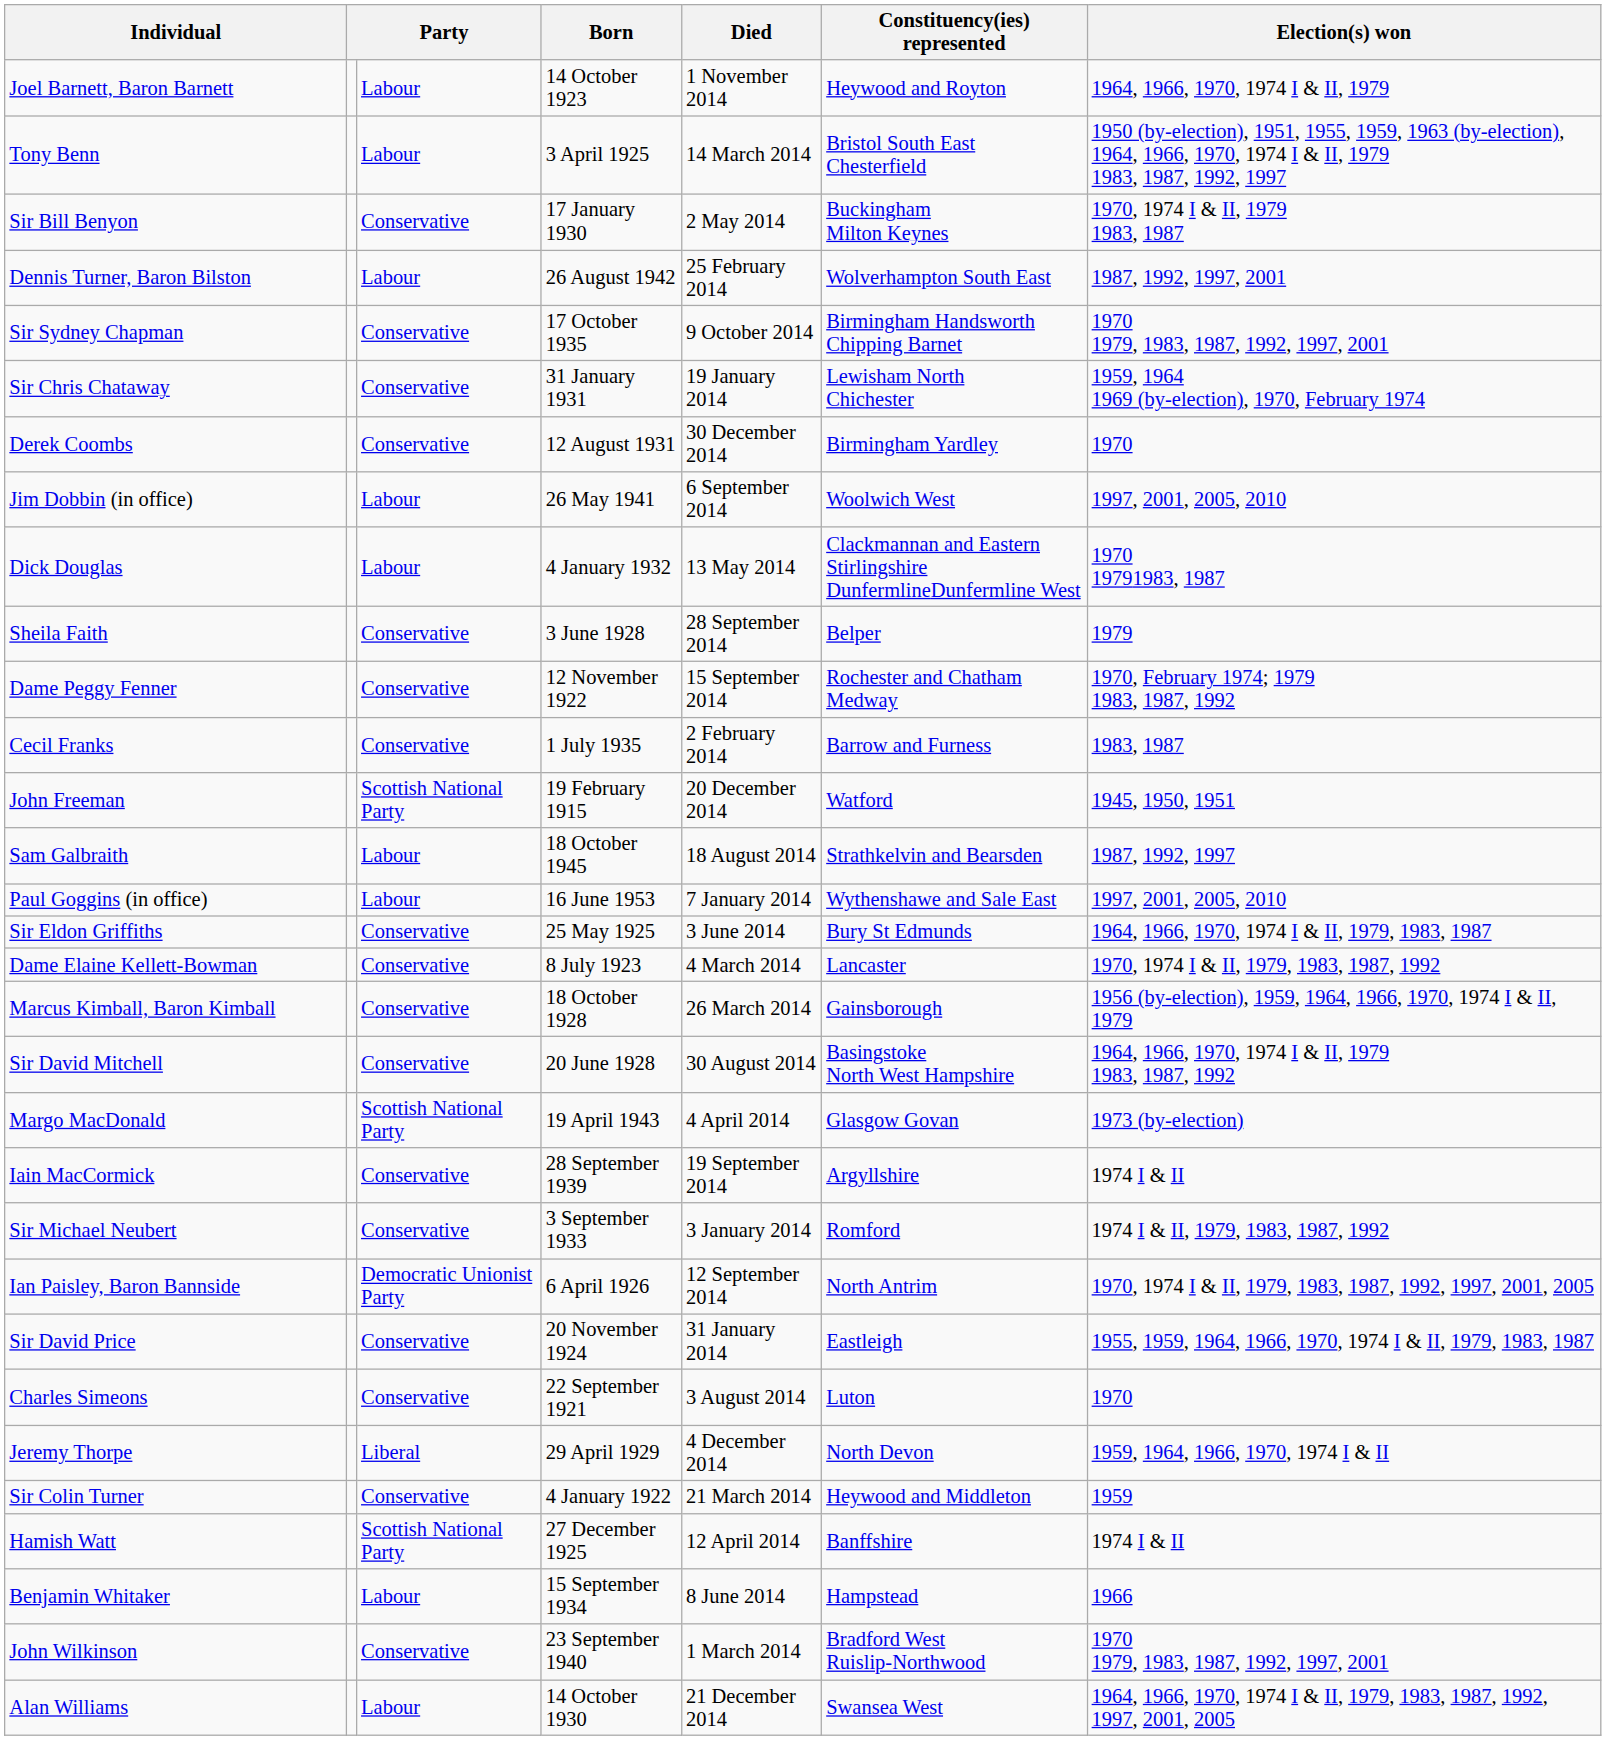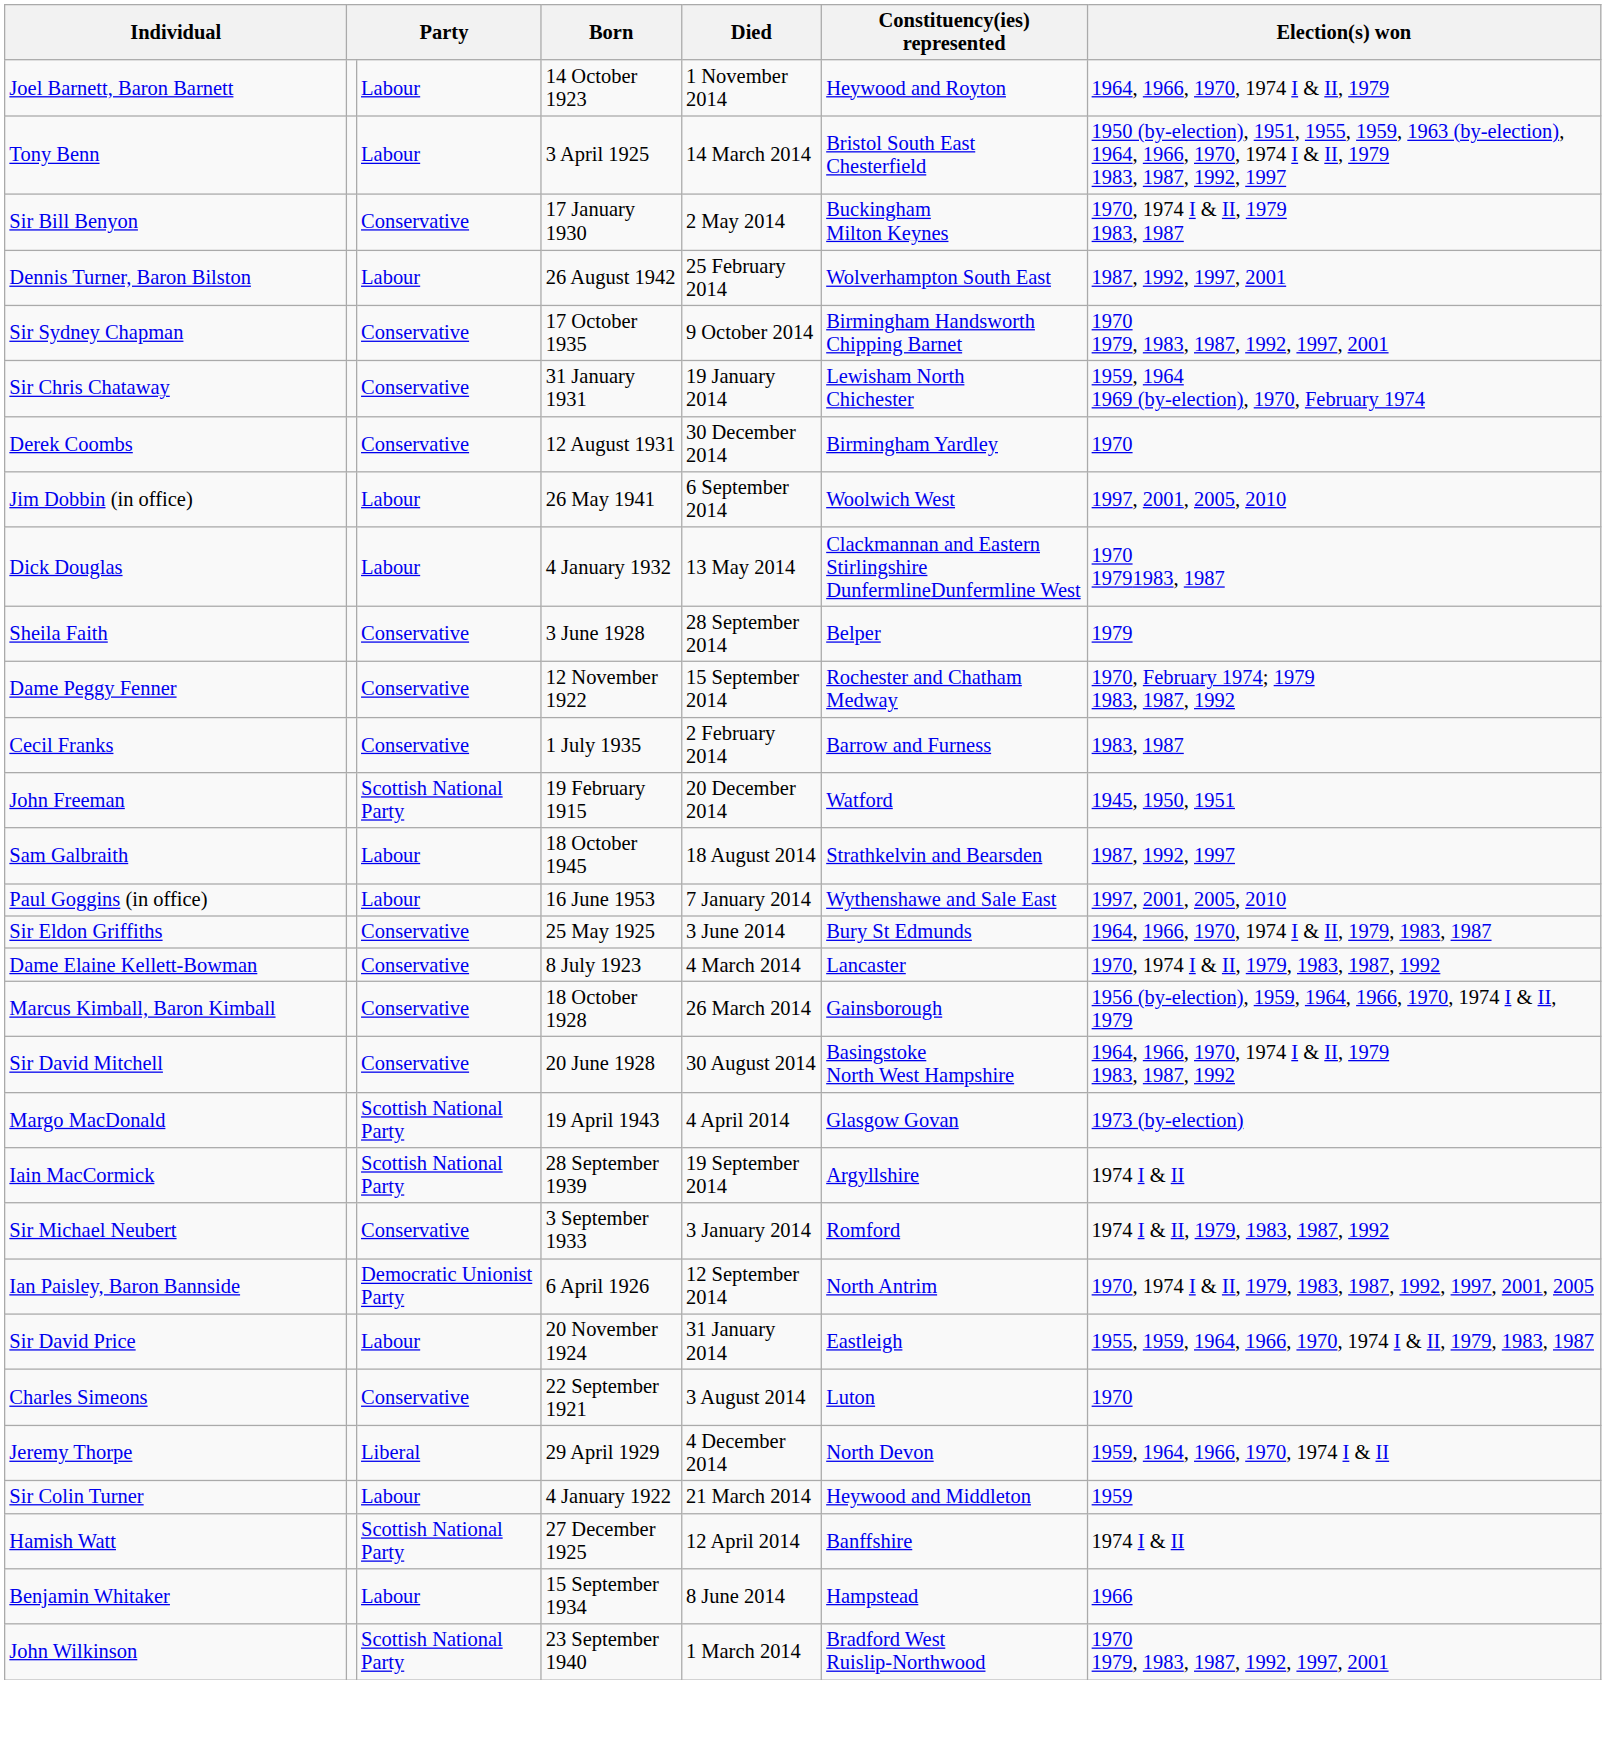(415, 1175) Conservative -> (432, 1175) Scottish National Party
(415, 1341) Conservative -> (391, 1341) Labour
(415, 1496) Conservative -> (391, 1496) Labour
(415, 1651) Conservative -> (432, 1651) Scottish National Party
- row: (69, 1707)
